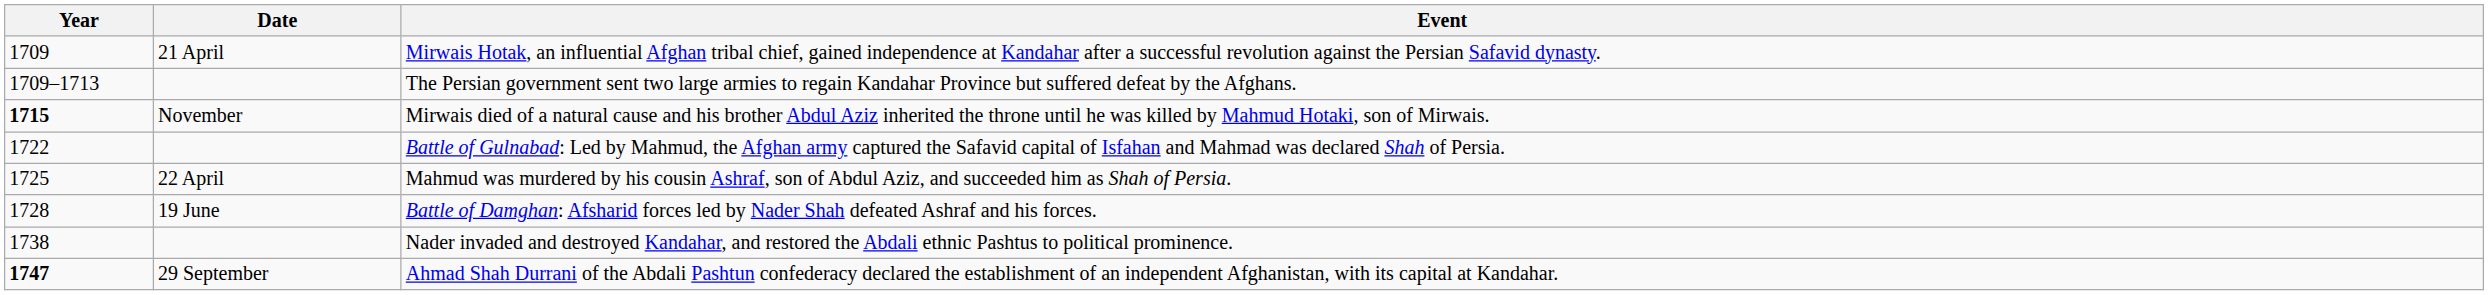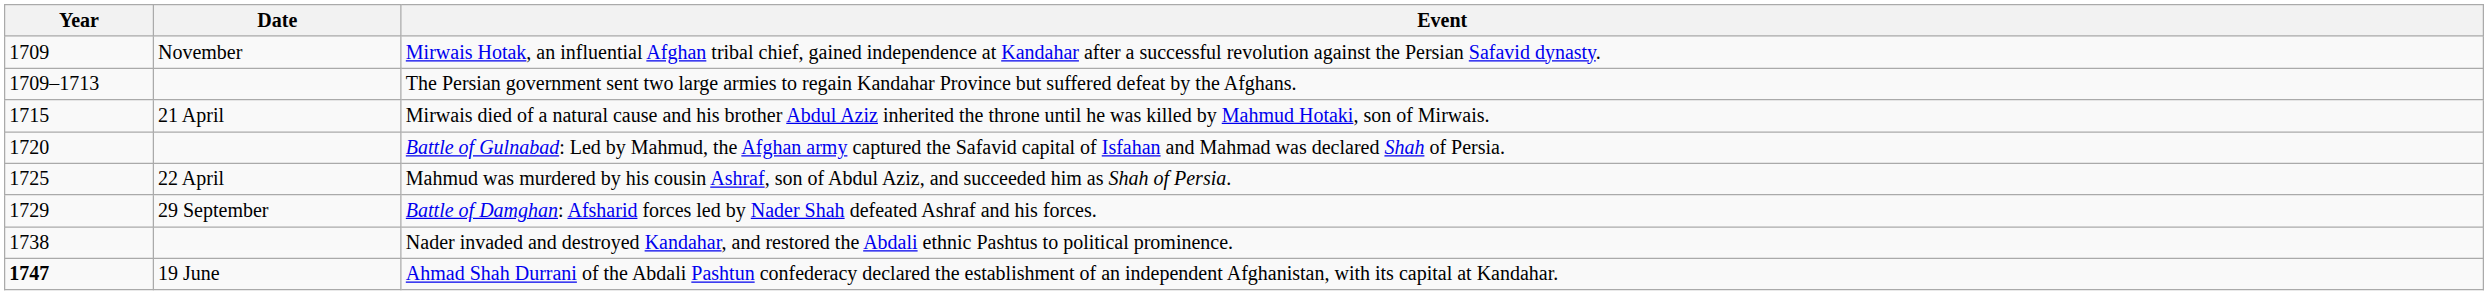(191, 52) 21 April -> (200, 52) November
(29, 115) bold -> (29, 115) normal
(200, 115) November -> (191, 115) 21 April
(29, 147) 1722 -> (29, 147) 1720
(29, 210) 1728 -> (29, 210) 1729
(189, 210) 19 June -> (213, 210) 29 September
(213, 274) 29 September -> (189, 274) 19 June
